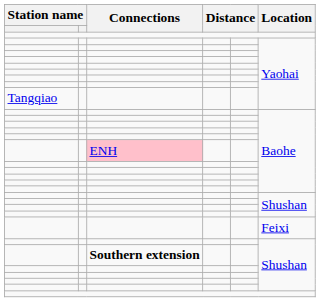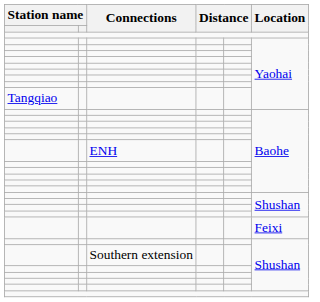(103, 150) pink background -> (103, 150) no background
(145, 255) bold -> (141, 255) normal
